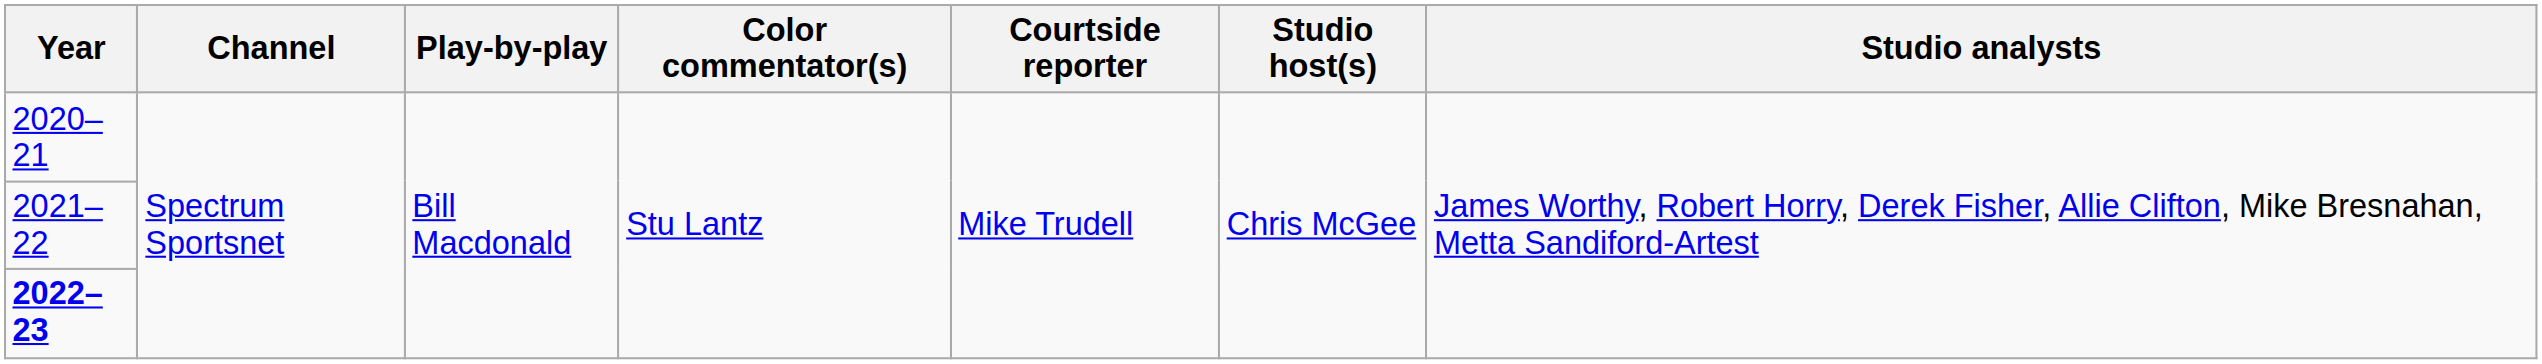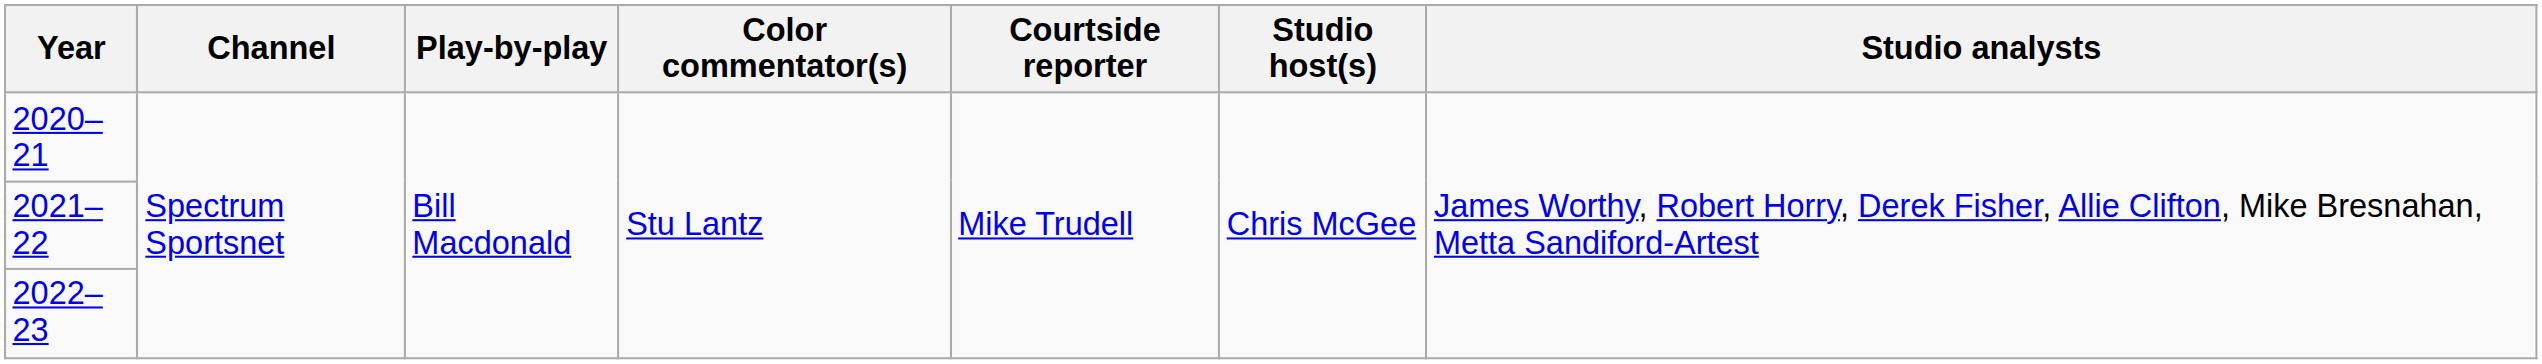(58, 312) bold -> (58, 312) normal
